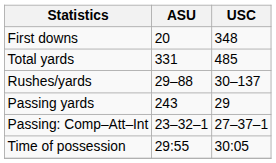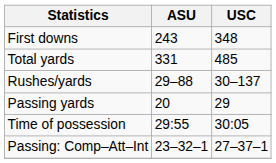(162, 37) 20 -> (166, 37) 243
(166, 103) 243 -> (162, 103) 20
rows swapped: (78, 125) <-> (67, 147)
